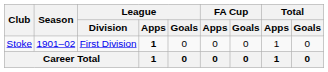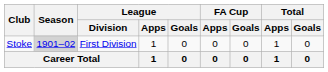(56, 43) no background -> (56, 43) lightgrey background
(153, 43) bold -> (153, 43) normal
